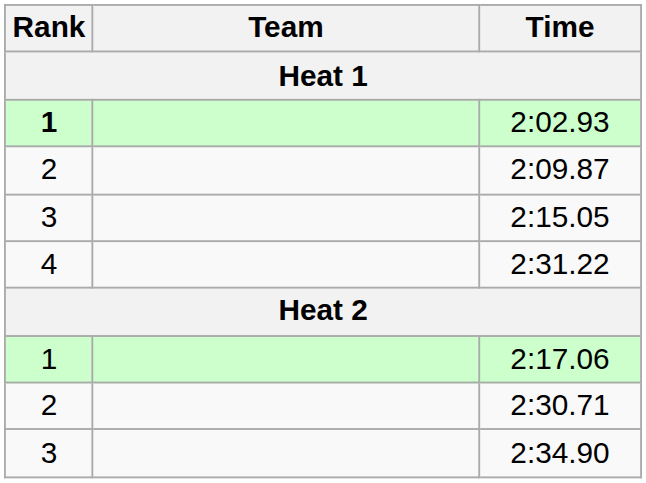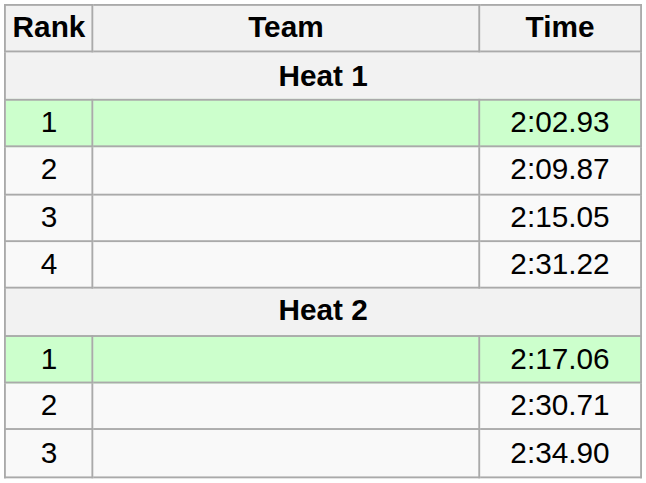(49, 122) bold -> (49, 122) normal
